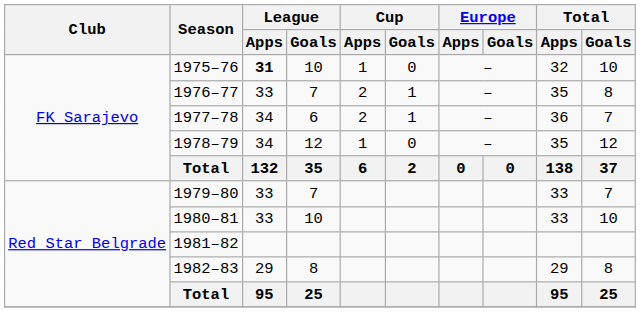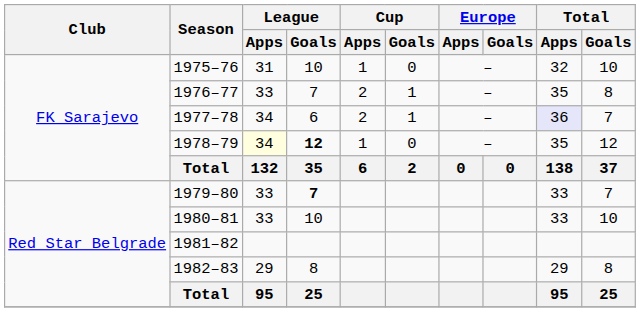(264, 68) bold -> (264, 68) normal
(559, 118) no background -> (559, 118) lavender background
(264, 143) no background -> (264, 143) lightyellow background
(314, 143) normal -> (314, 143) bold
(314, 194) normal -> (314, 194) bold
